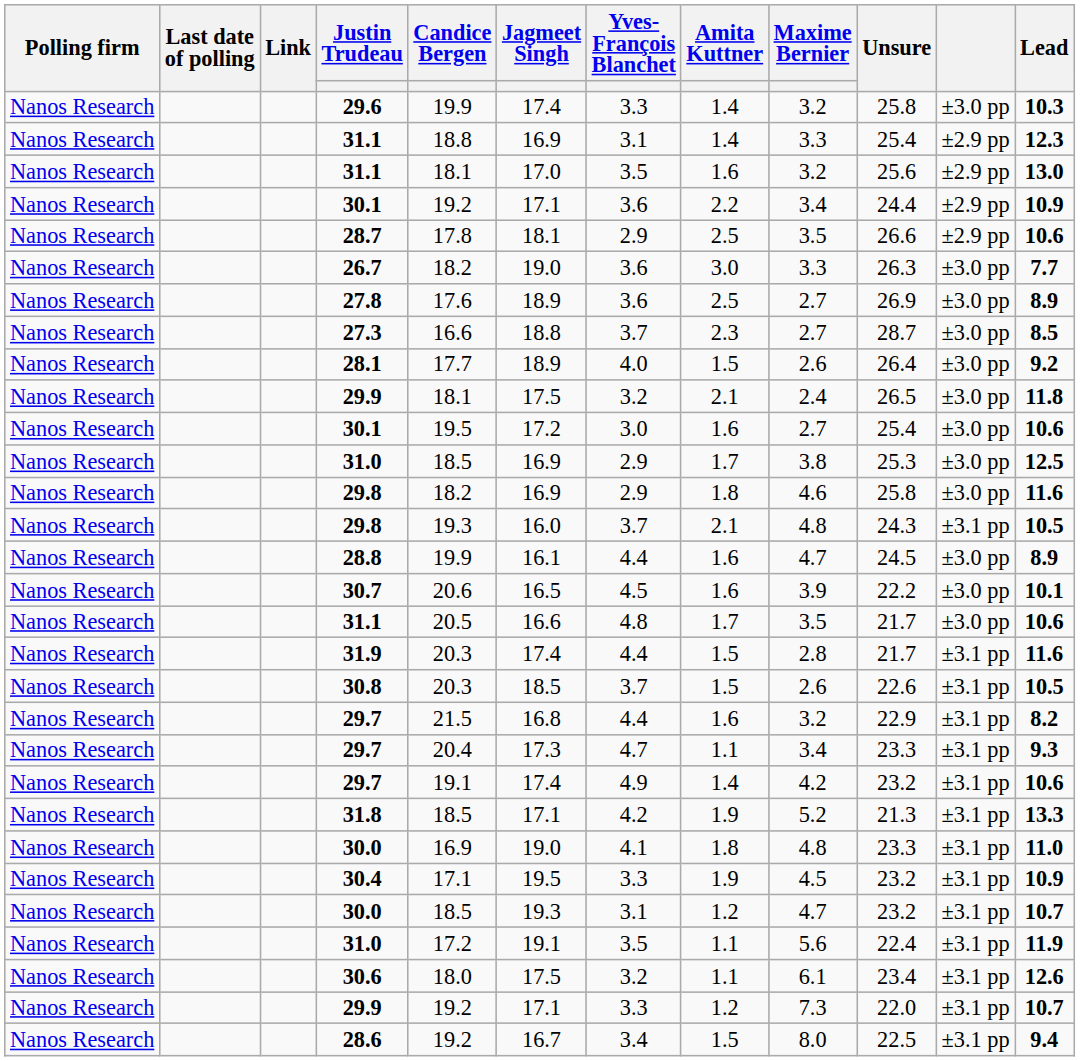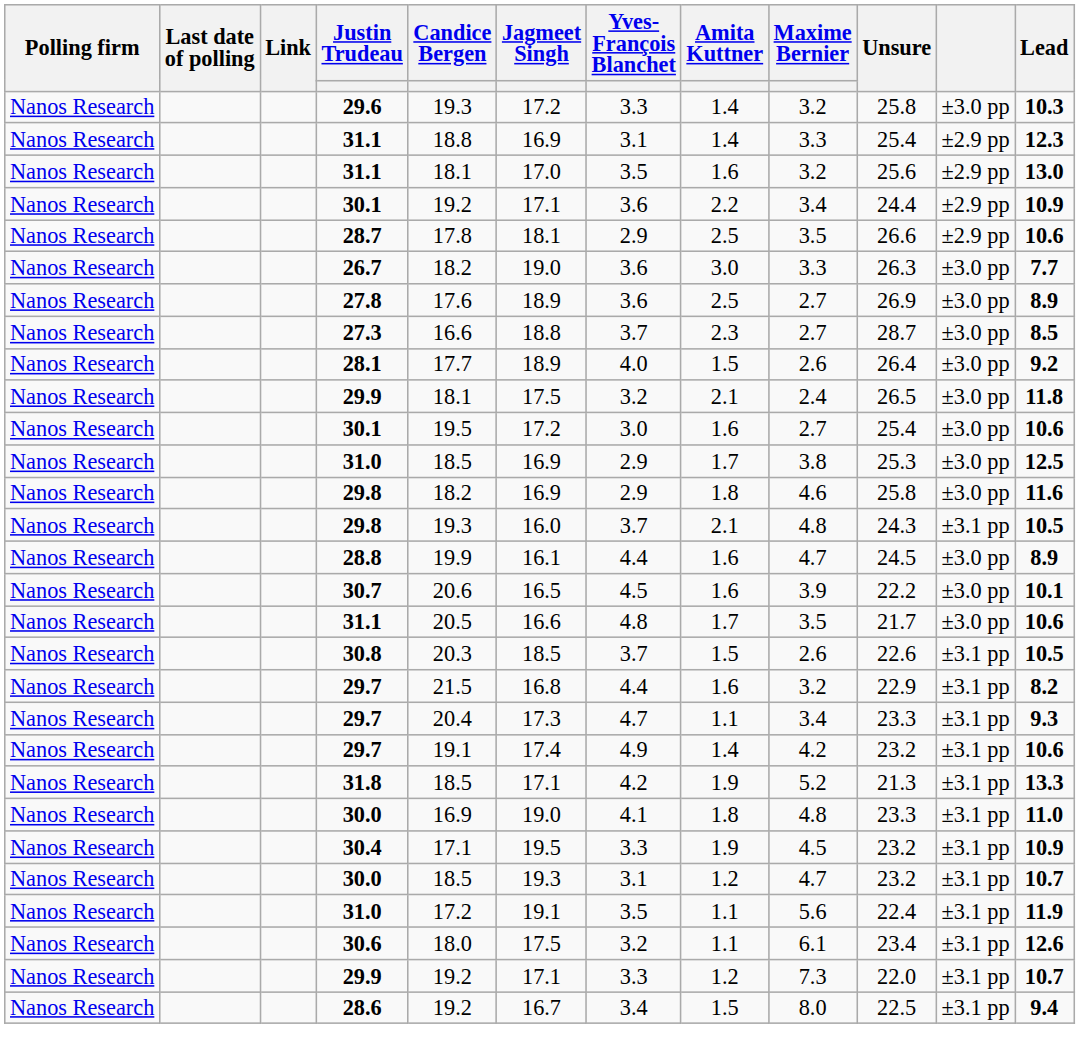(452, 107) 19.9 -> (452, 107) 19.3
(542, 107) 17.4 -> (542, 107) 17.2
- row: (82, 654)
